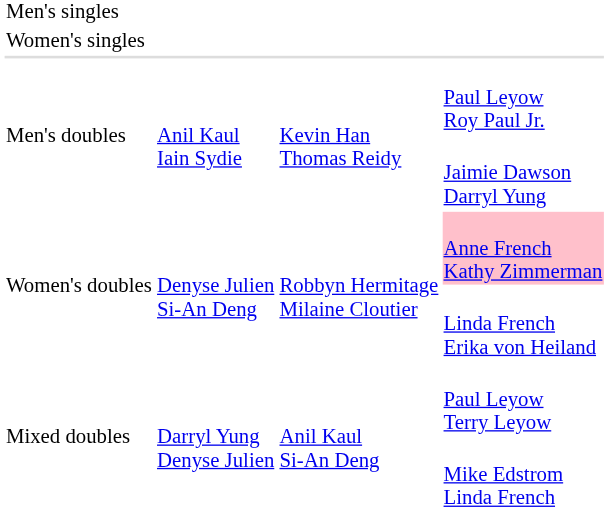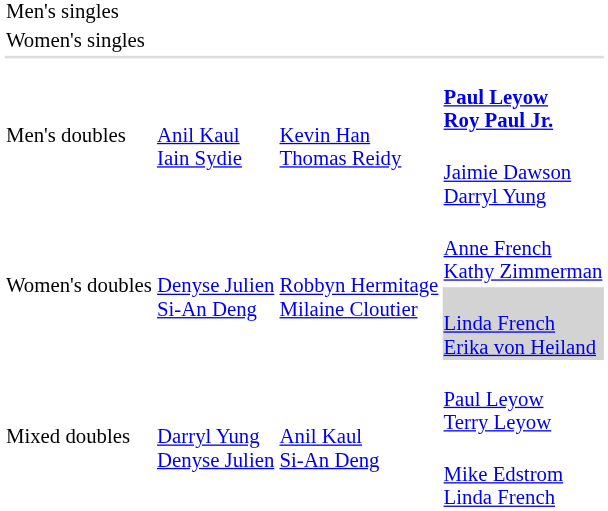(494, 108) normal -> (498, 108) bold
(523, 259) pink background -> (523, 259) no background
(520, 335) no background -> (520, 335) lightgrey background
